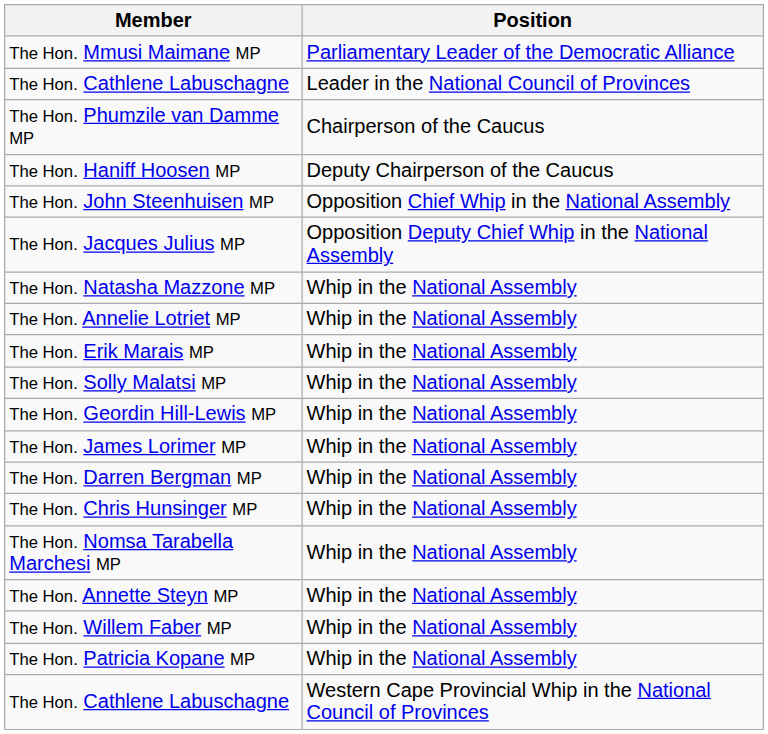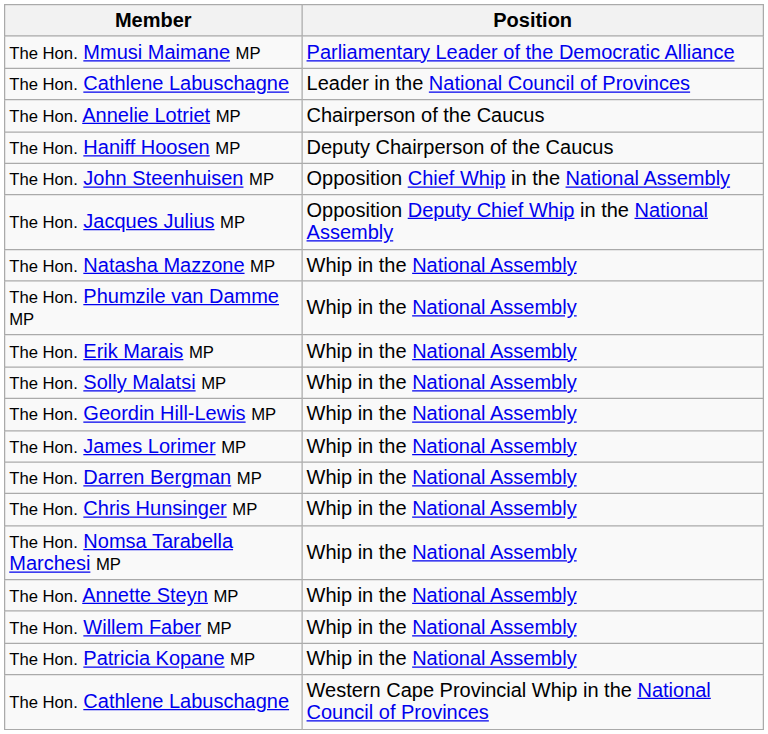(144, 126) The Hon. Phumzile van Damme MP -> (125, 115) The Hon. Annelie Lotriet MP
(125, 319) The Hon. Annelie Lotriet MP -> (144, 307) The Hon. Phumzile van Damme MP
